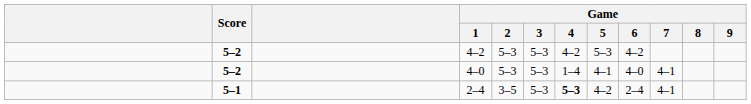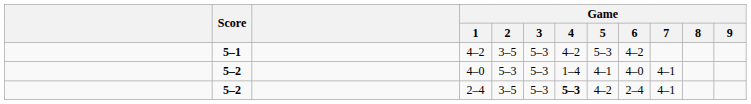(232, 52) 5–2 -> (232, 52) 5–1
(507, 52) 5–3 -> (507, 52) 3–5
(232, 90) 5–1 -> (232, 90) 5–2
